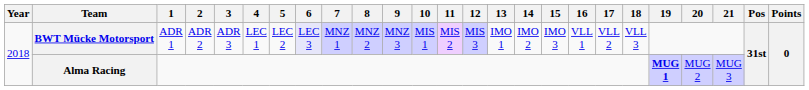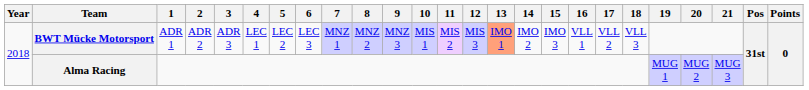(309, 38) lavender background -> (309, 38) no background
(501, 38) no background -> (501, 38) lightsalmon background
(666, 69) bold -> (665, 69) normal
